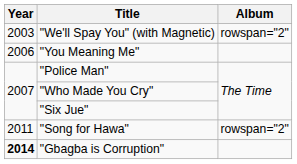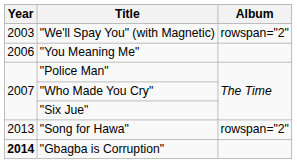(20, 129) 2011 -> (21, 129) 2013
